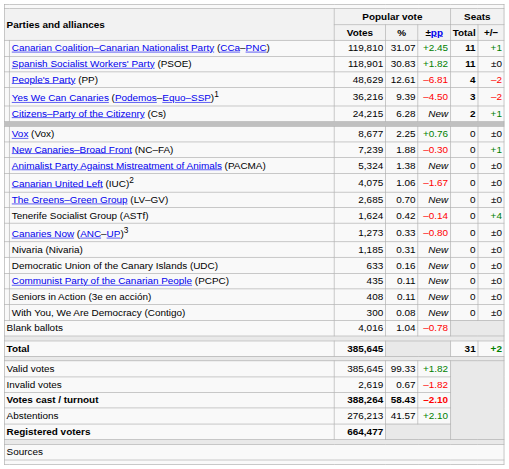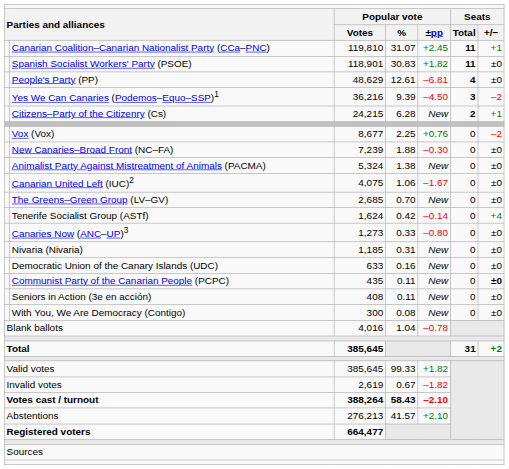(496, 79) –2 -> (496, 79) ±0
(496, 134) ±0 -> (496, 134) –2
(496, 150) +1 -> (496, 150) ±0
(496, 281) normal -> (496, 281) bold
